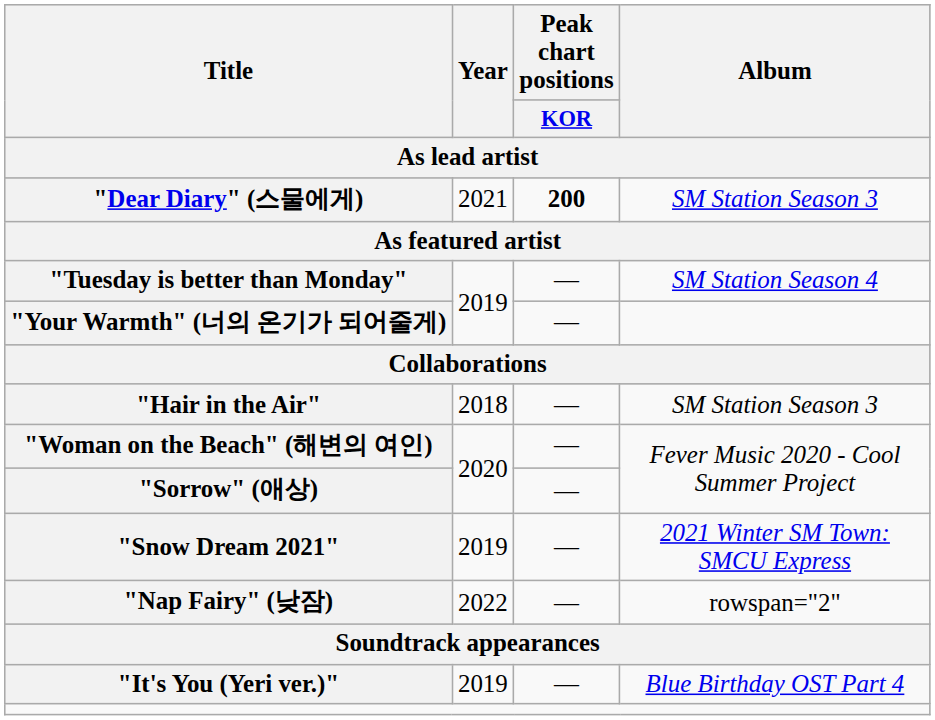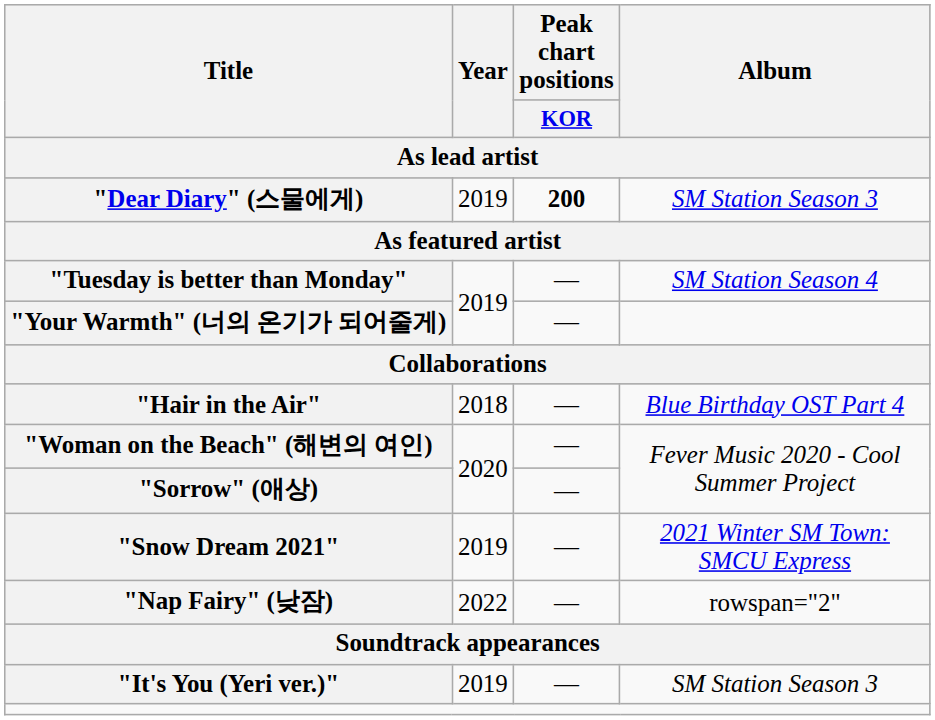(483, 199) 2021 -> (483, 199) 2019
(775, 403) SM Station Season 3 -> (775, 403) Blue Birthday OST Part 4
(775, 683) Blue Birthday OST Part 4 -> (775, 683) SM Station Season 3
